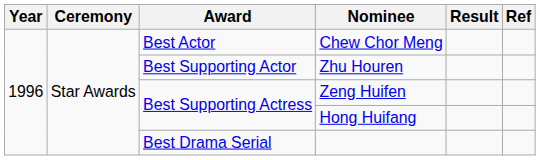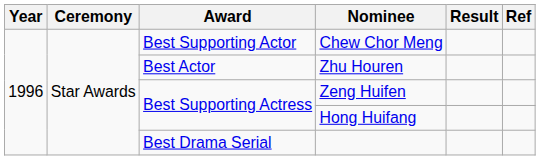(179, 42) Best Actor -> (220, 42) Best Supporting Actor
(220, 67) Best Supporting Actor -> (179, 67) Best Actor
